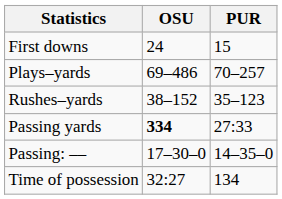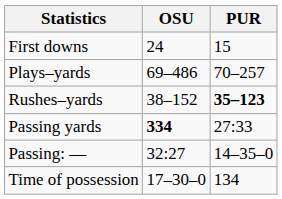(239, 99) normal -> (239, 99) bold
(176, 153) 17–30–0 -> (166, 153) 32:27
(166, 180) 32:27 -> (176, 180) 17–30–0
